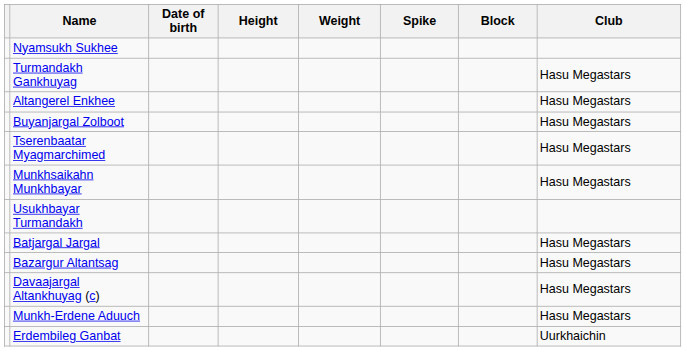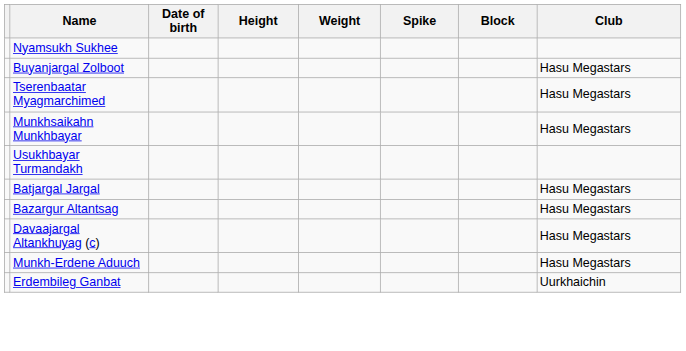- row: (48, 75)
- row: (64, 101)
